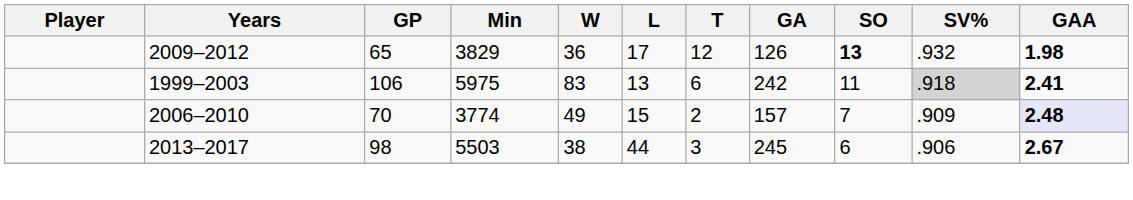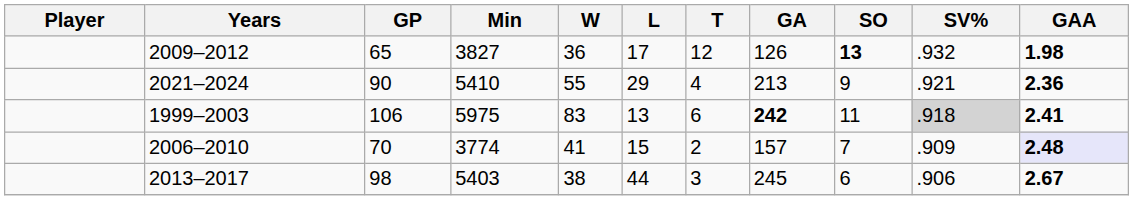(477, 52) 3829 -> (477, 52) 3827
+ row: (199, 83)
(770, 83) normal -> (770, 115) bold
(575, 115) 49 -> (575, 147) 41
(477, 147) 5503 -> (477, 178) 5403
